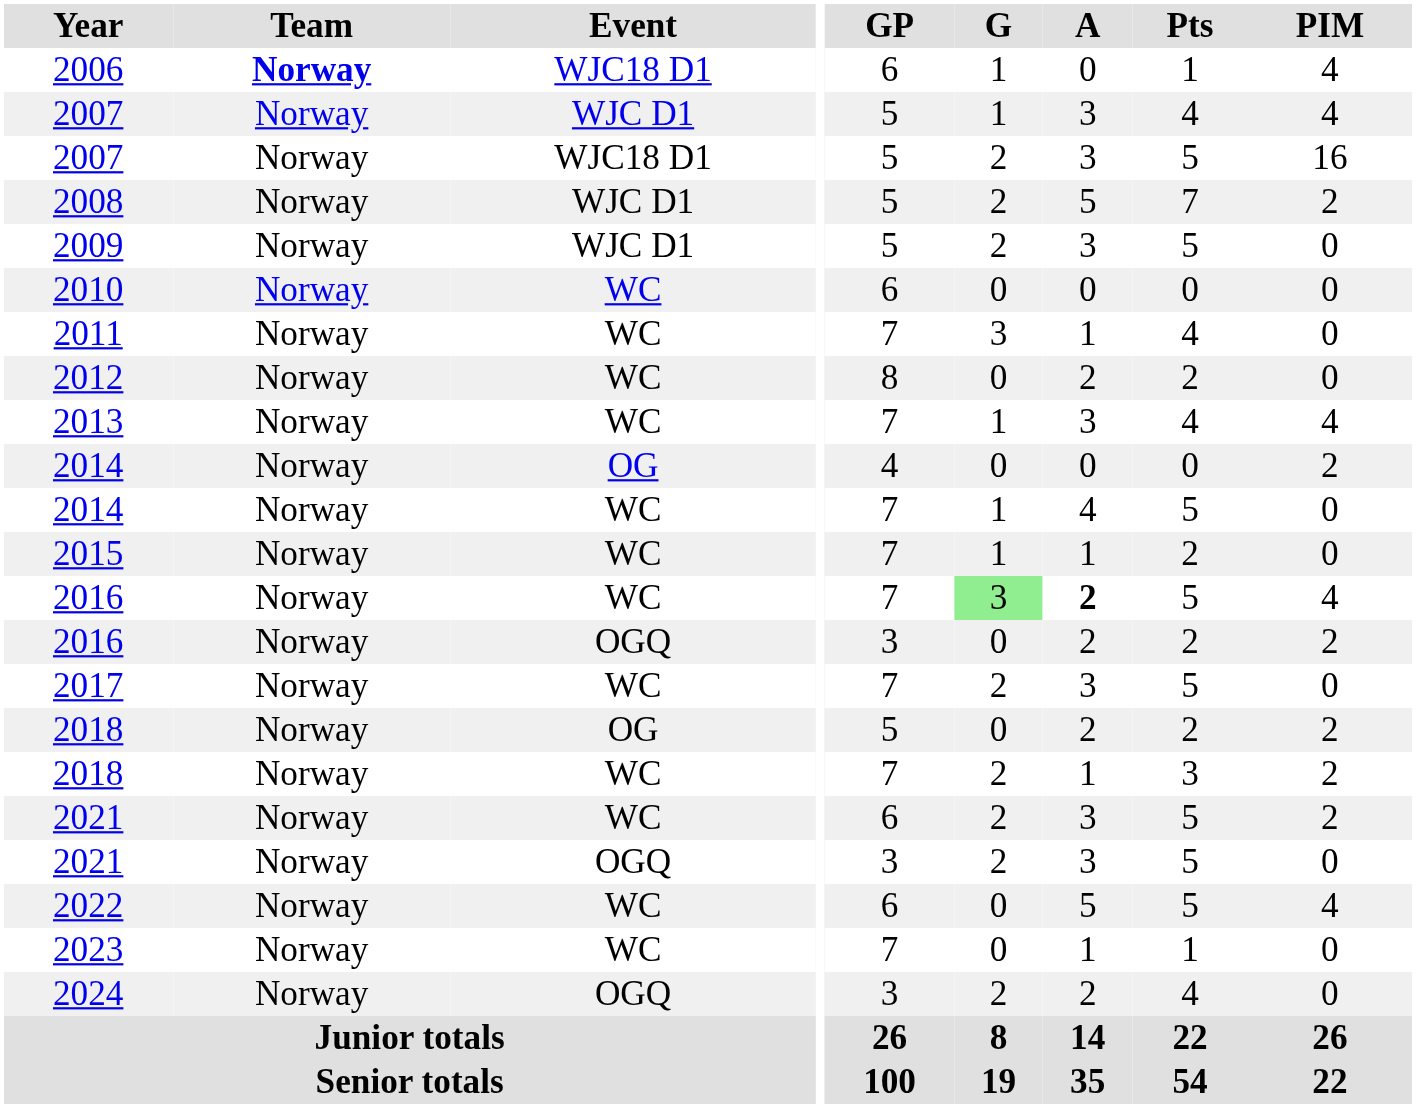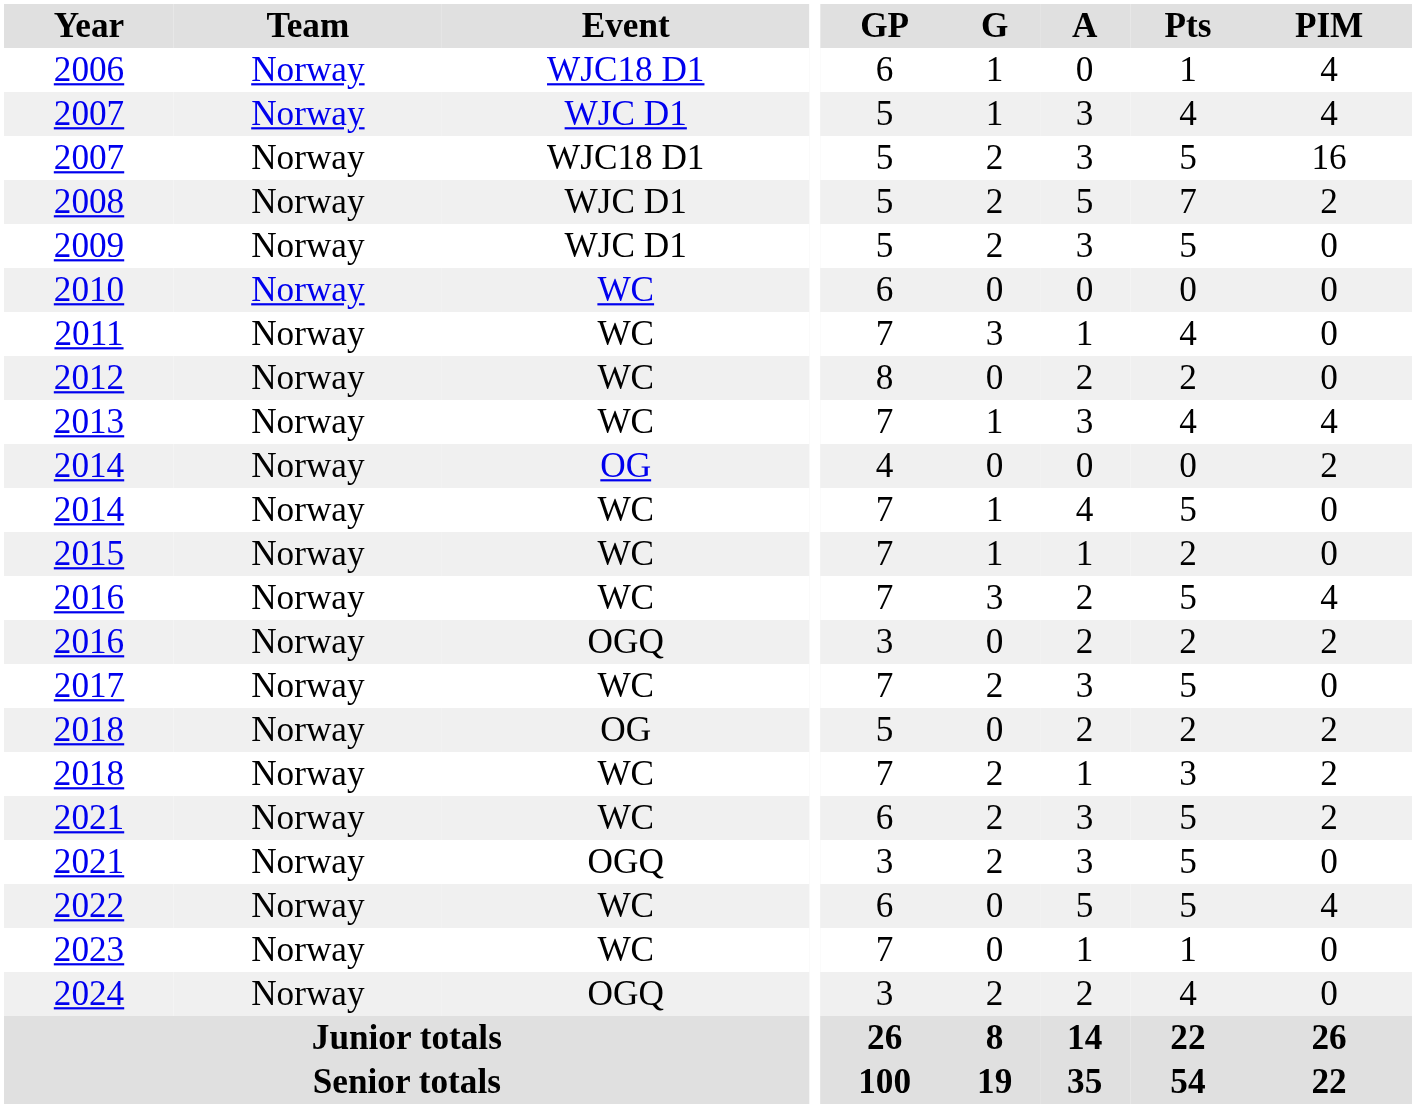(312, 69) bold -> (308, 69) normal
(999, 597) lightgreen background -> (995, 597) no background
(1088, 597) bold -> (1085, 597) normal
